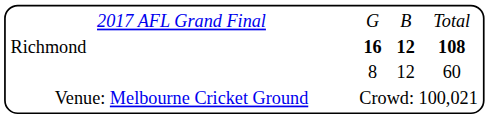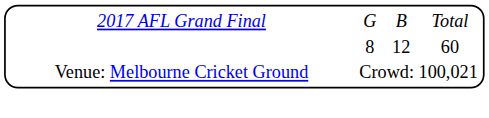- row: (48, 47)
